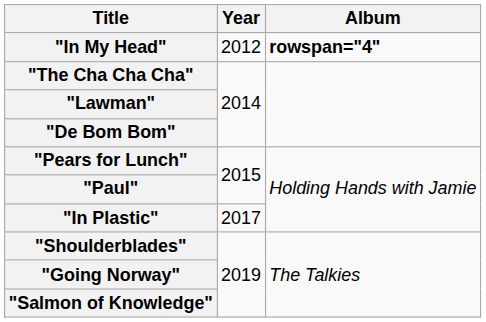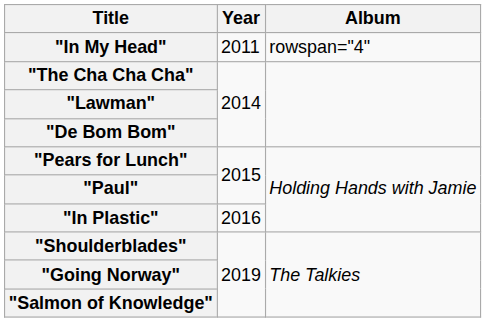(241, 47) 2012 -> (240, 47) 2011
(325, 47) bold -> (320, 47) normal
(241, 217) 2017 -> (241, 217) 2016
